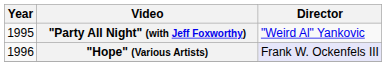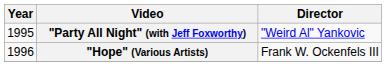(320, 52) lavender background -> (320, 52) no background
